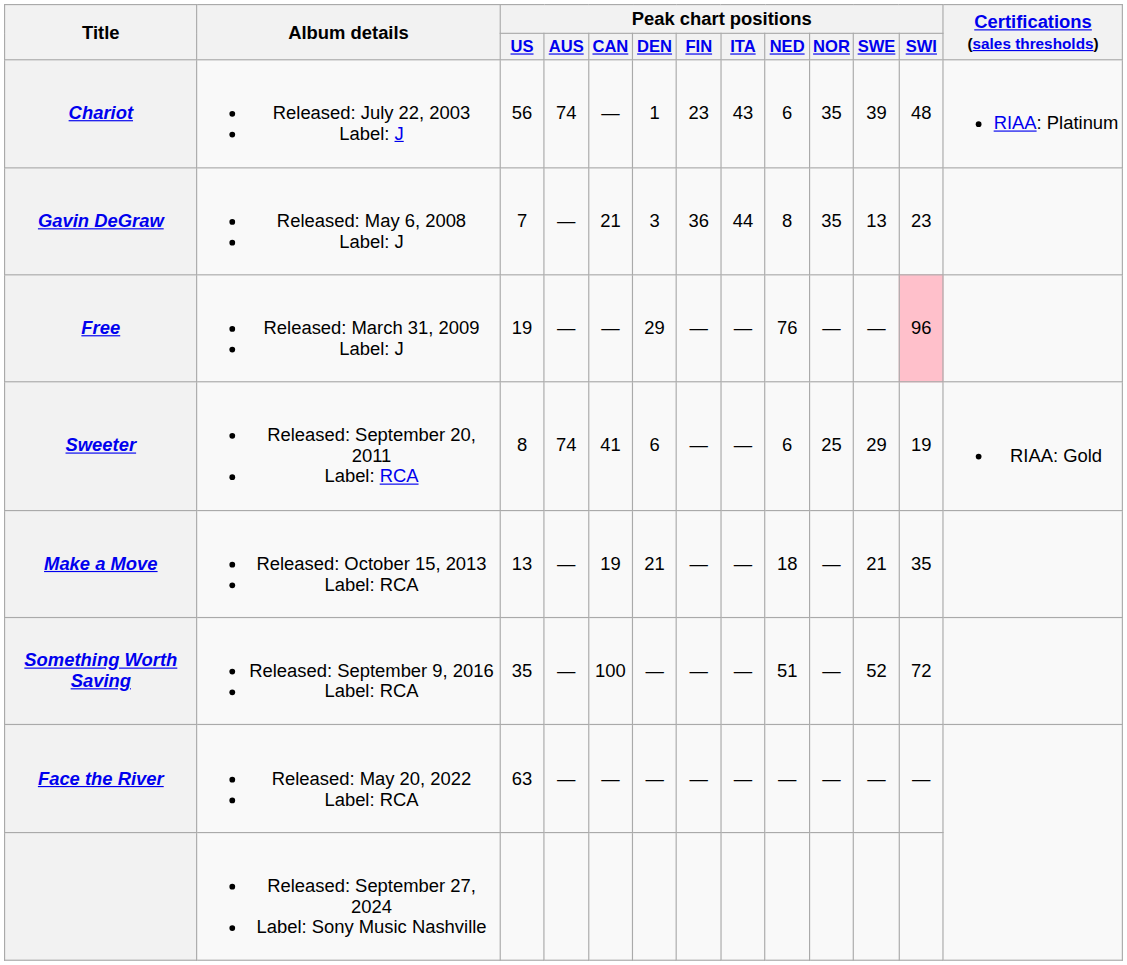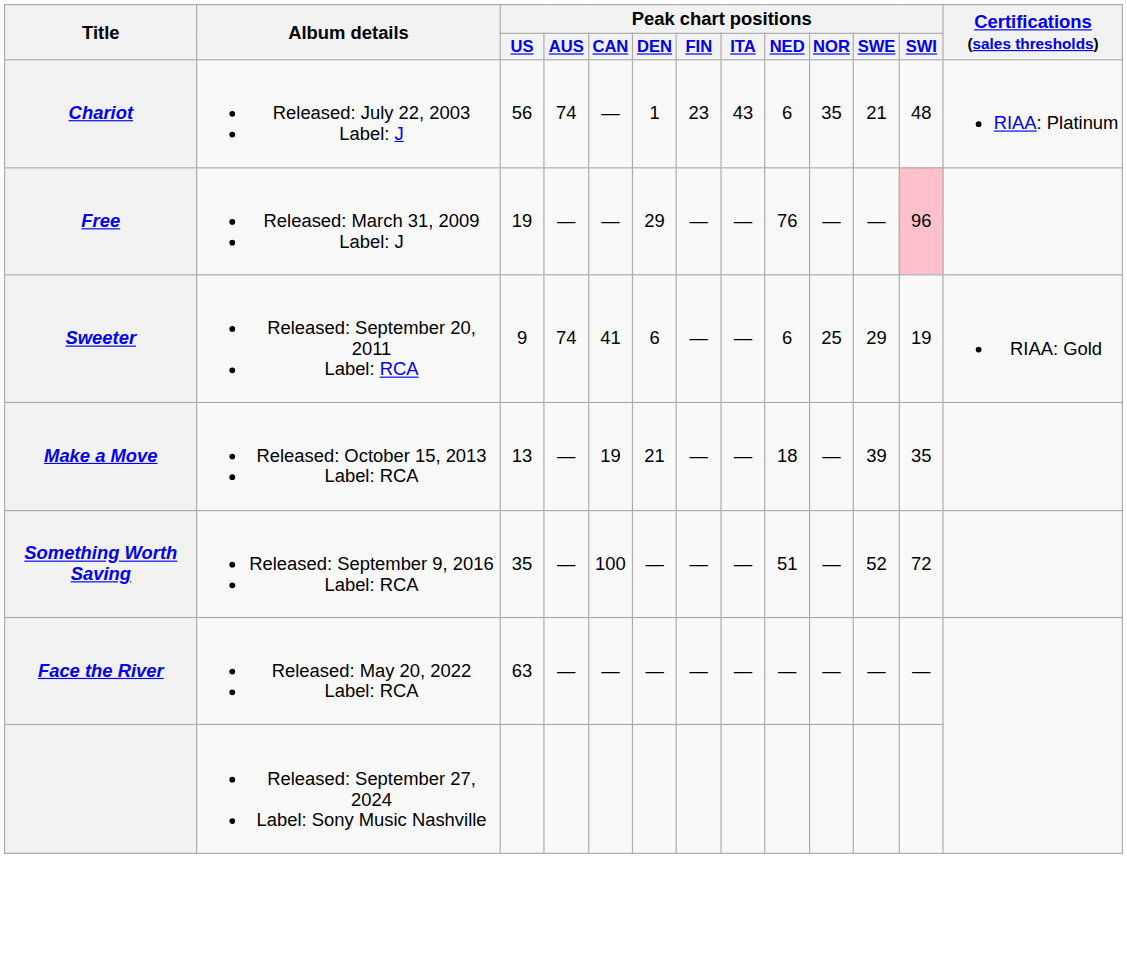(876, 113) 39 -> (876, 113) 21
- row: (101, 220)
(522, 446) 8 -> (522, 338) 9
(876, 563) 21 -> (876, 456) 39
